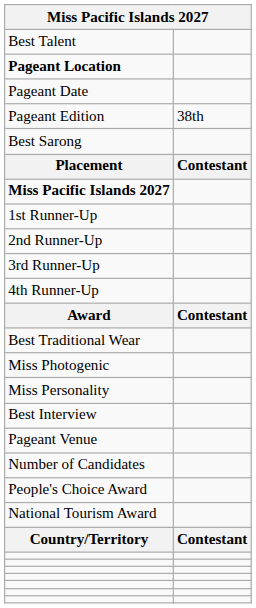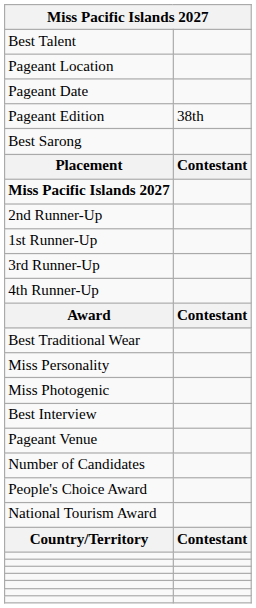(65, 66) bold -> (61, 66) normal
(53, 215) 1st Runner-Up -> (55, 215) 2nd Runner-Up
(55, 240) 2nd Runner-Up -> (53, 240) 1st Runner-Up
(59, 365) Miss Photogenic -> (59, 365) Miss Personality
(59, 390) Miss Personality -> (59, 390) Miss Photogenic
